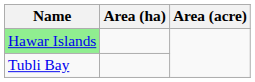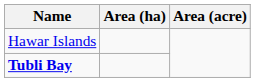(52, 41) lightgreen background -> (52, 41) no background
(39, 65) normal -> (40, 65) bold
